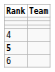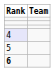(9, 35) no background -> (9, 35) lavender background
(9, 48) bold -> (9, 48) normal
(9, 61) normal -> (9, 61) bold
